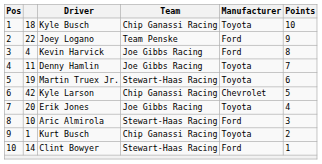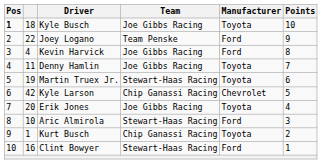(9, 25) normal -> (9, 25) bold
(170, 25) Chip Ganassi Racing -> (163, 25) Joe Gibbs Racing
(30, 148) 14 -> (30, 148) 16
